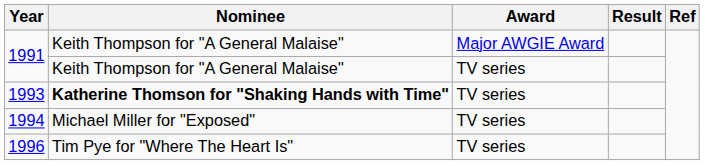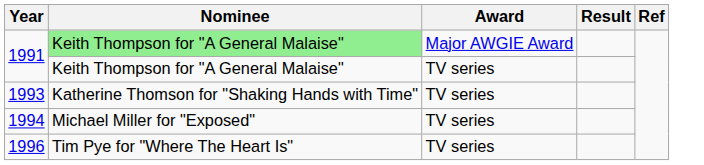(198, 43) no background -> (198, 43) lightgreen background
(251, 95) bold -> (235, 95) normal
